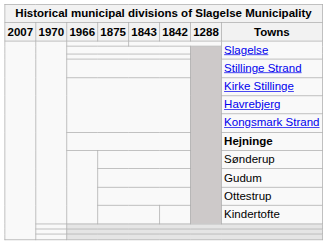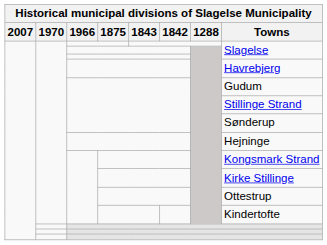(263, 68) Stillinge Strand -> (252, 68) Havrebjerg
(259, 86) Kirke Stillinge -> (243, 86) Gudum
(252, 104) Havrebjerg -> (263, 104) Stillinge Strand
(272, 123) Kongsmark Strand -> (249, 123) Sønderup
(248, 141) bold -> (247, 141) normal
(249, 159) Sønderup -> (272, 159) Kongsmark Strand
(243, 178) Gudum -> (259, 178) Kirke Stillinge
